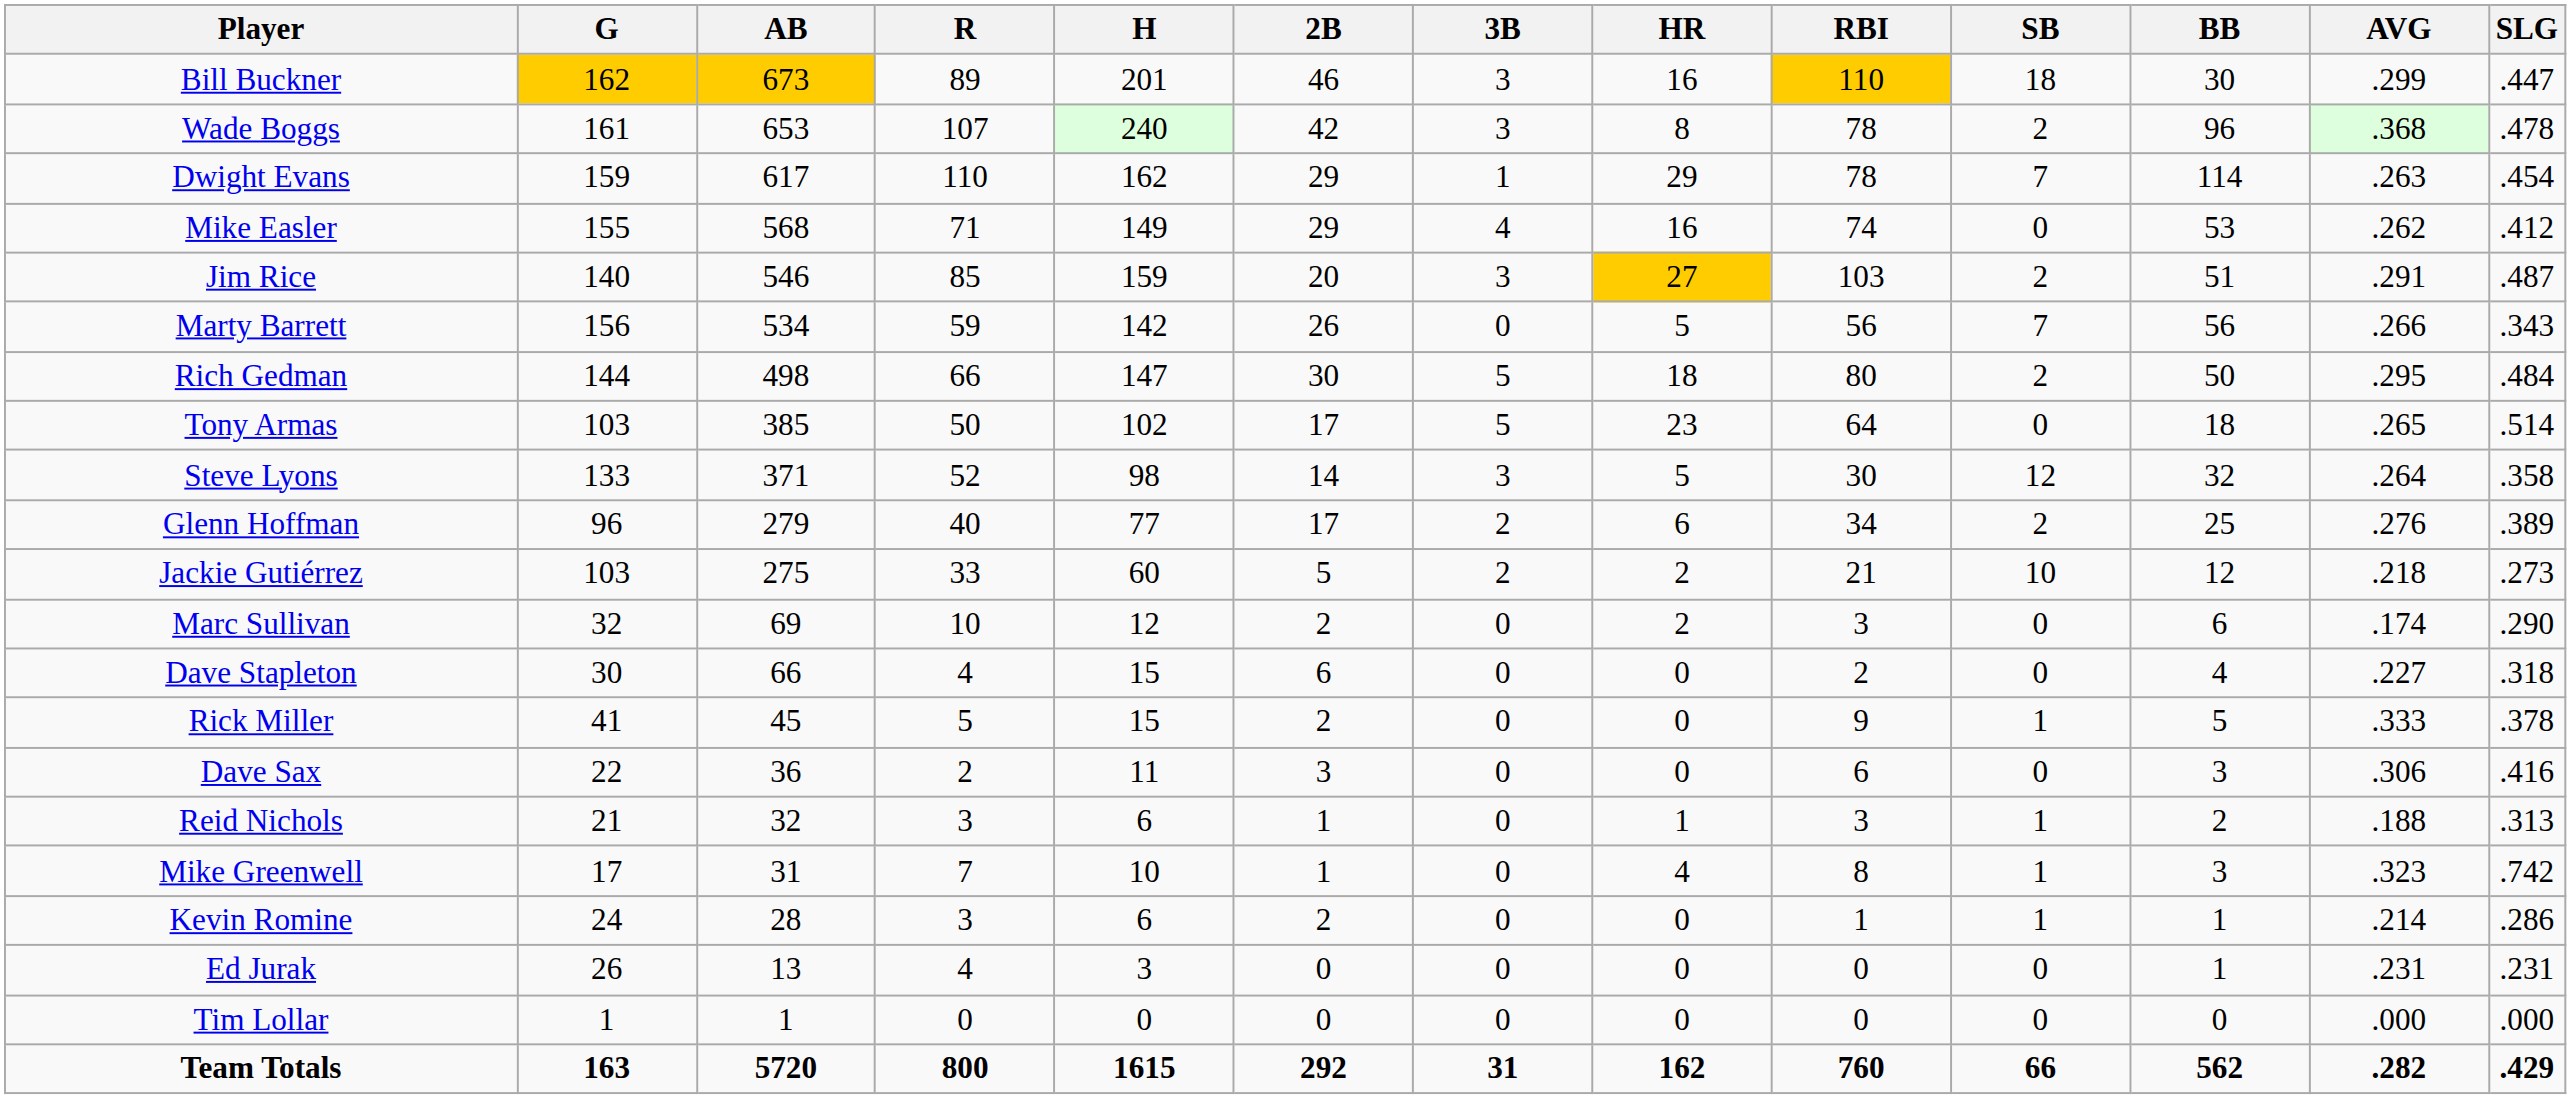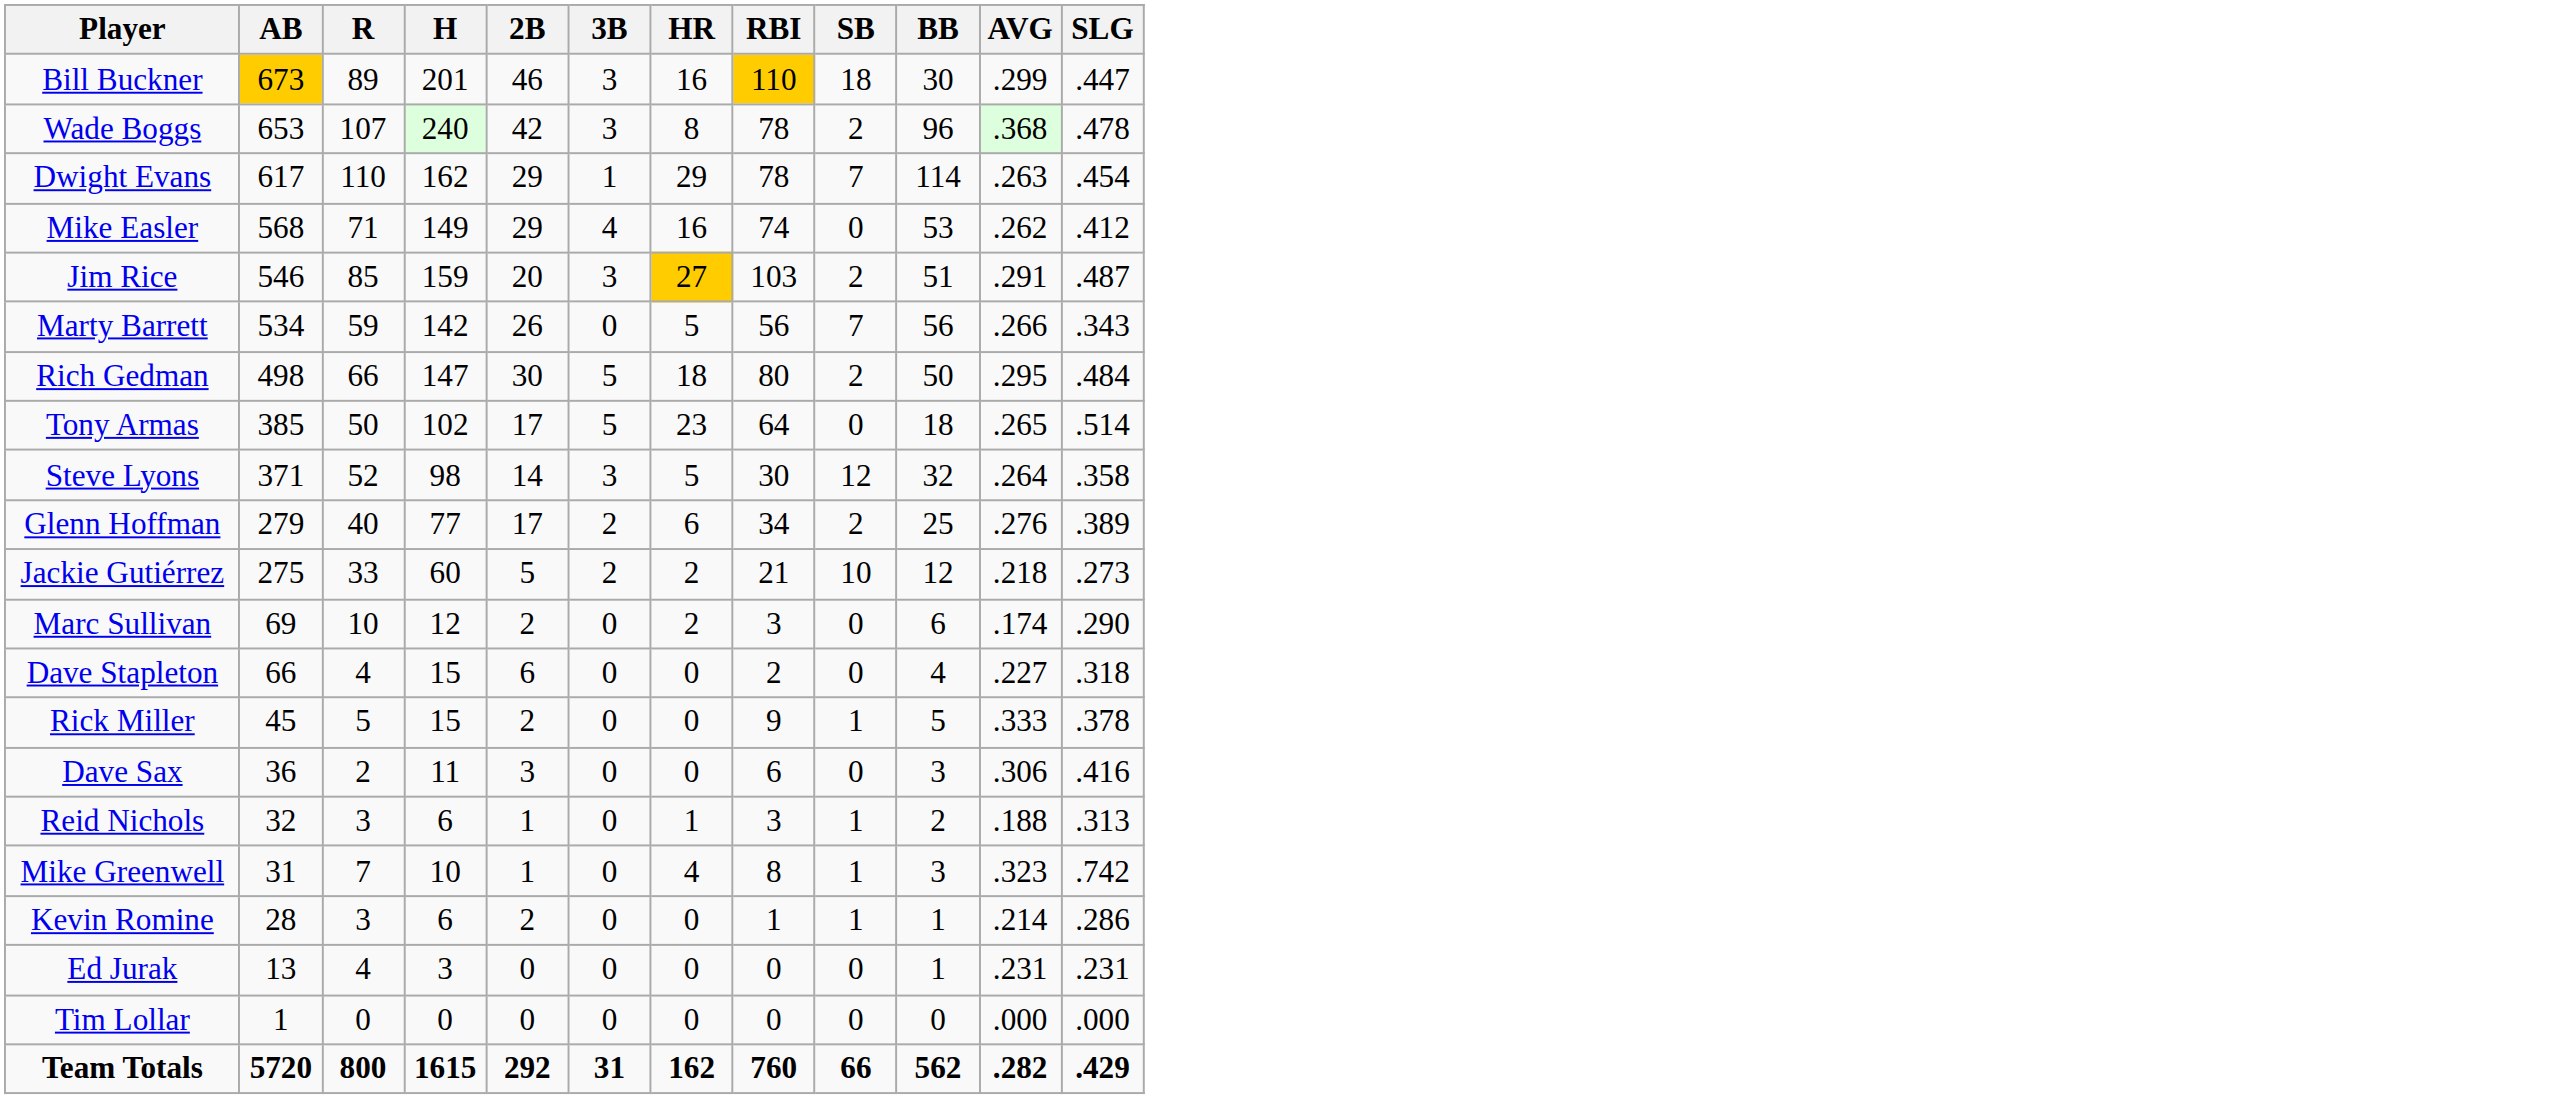- column: (607, 29)
